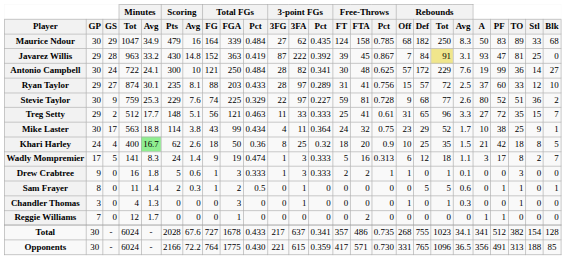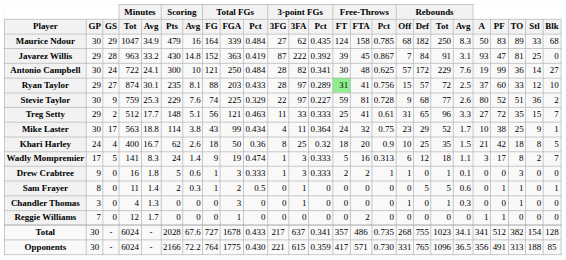(447, 56) khaki background -> (447, 56) no background
(344, 85) no background -> (344, 85) lightgreen background
(151, 144) lightgreen background -> (151, 144) no background
